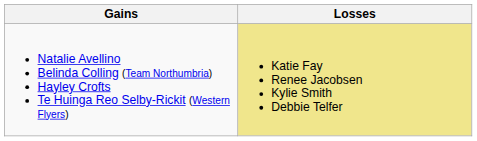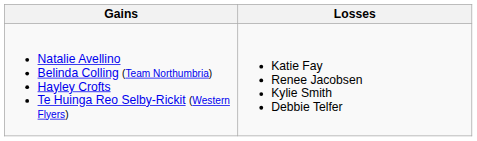(355, 87) khaki background -> (355, 87) no background
